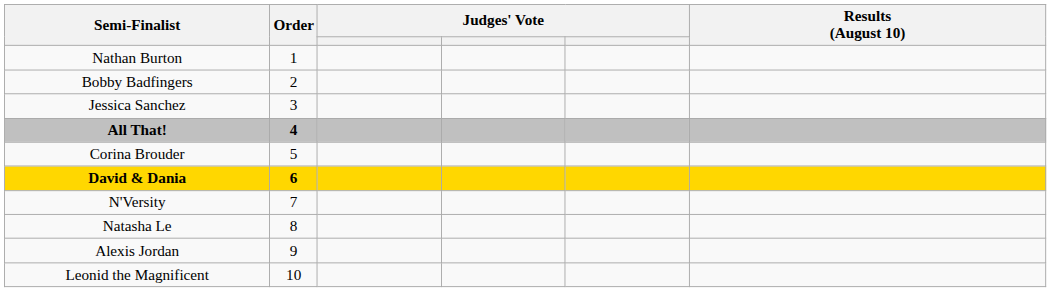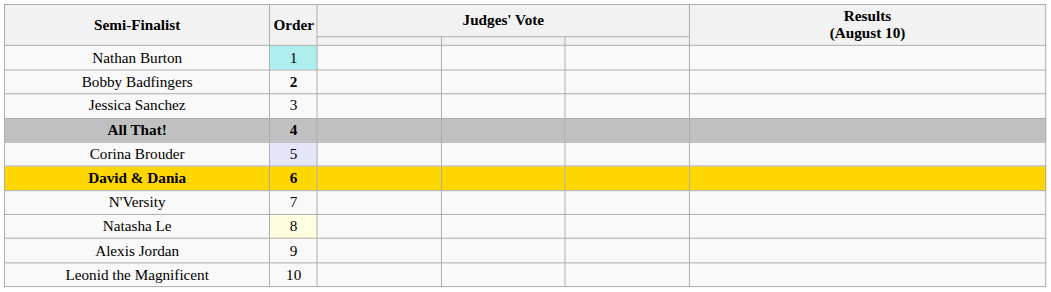(294, 57) no background -> (294, 57) paleturquoise background
(294, 81) normal -> (294, 81) bold
(294, 154) no background -> (294, 154) lavender background
(294, 226) no background -> (294, 226) lightyellow background
